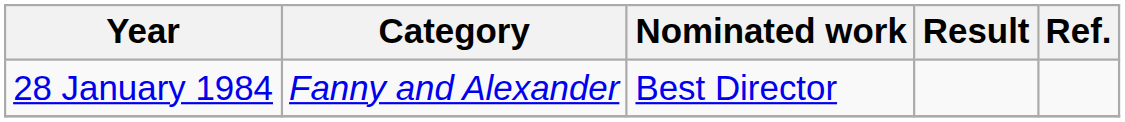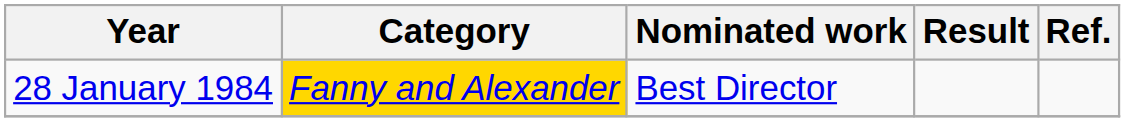(454, 87) no background -> (454, 87) gold background
